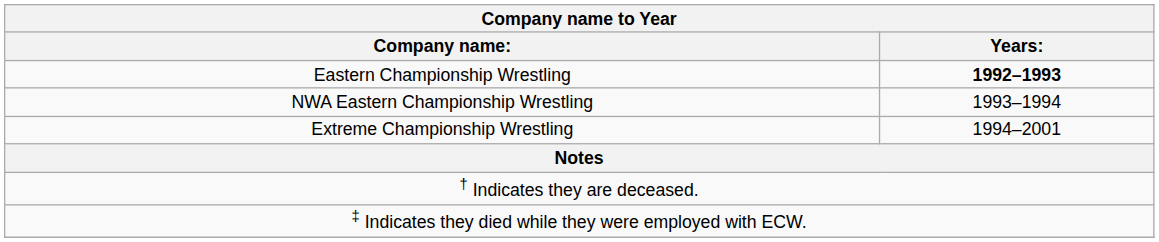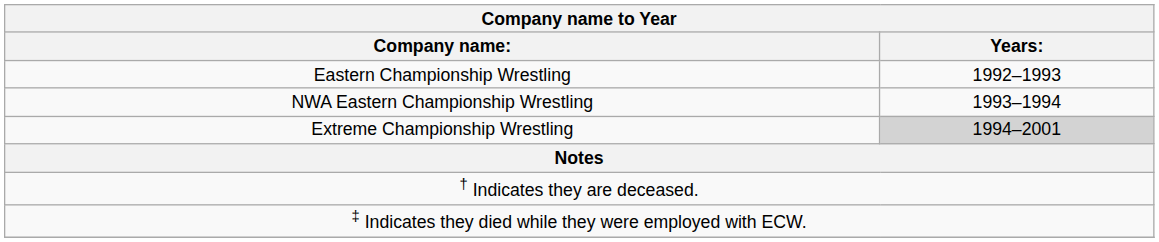(1017, 74) bold -> (1017, 74) normal
(1017, 130) no background -> (1017, 130) lightgrey background
